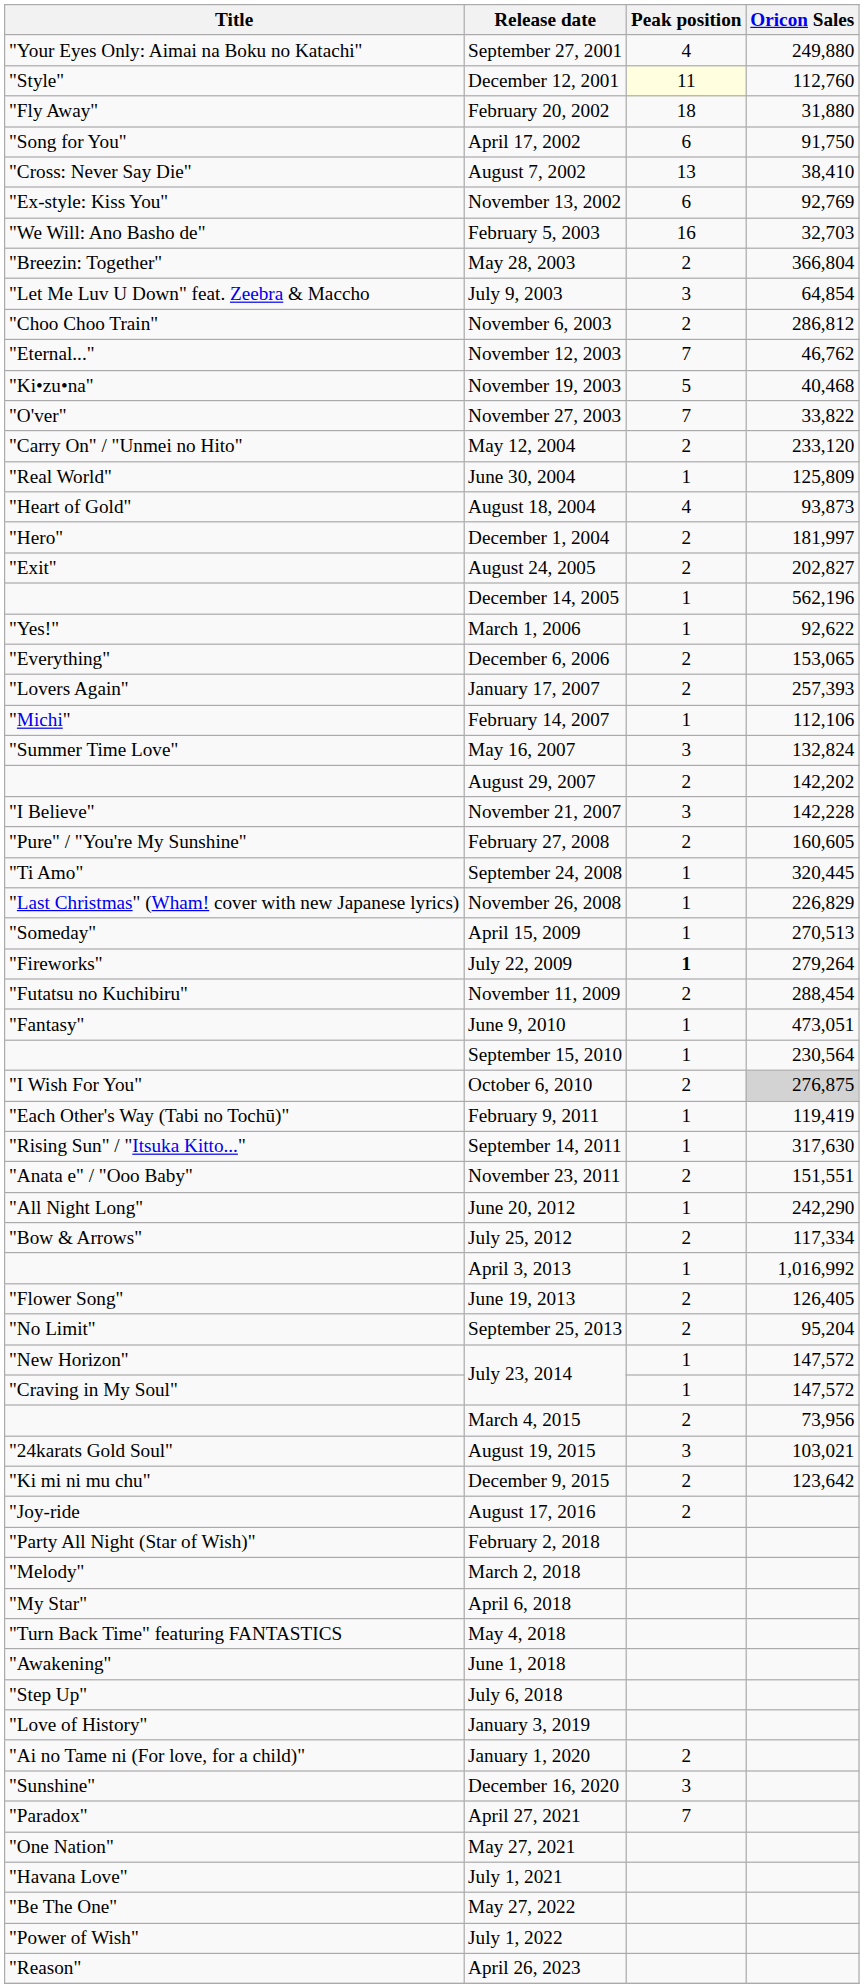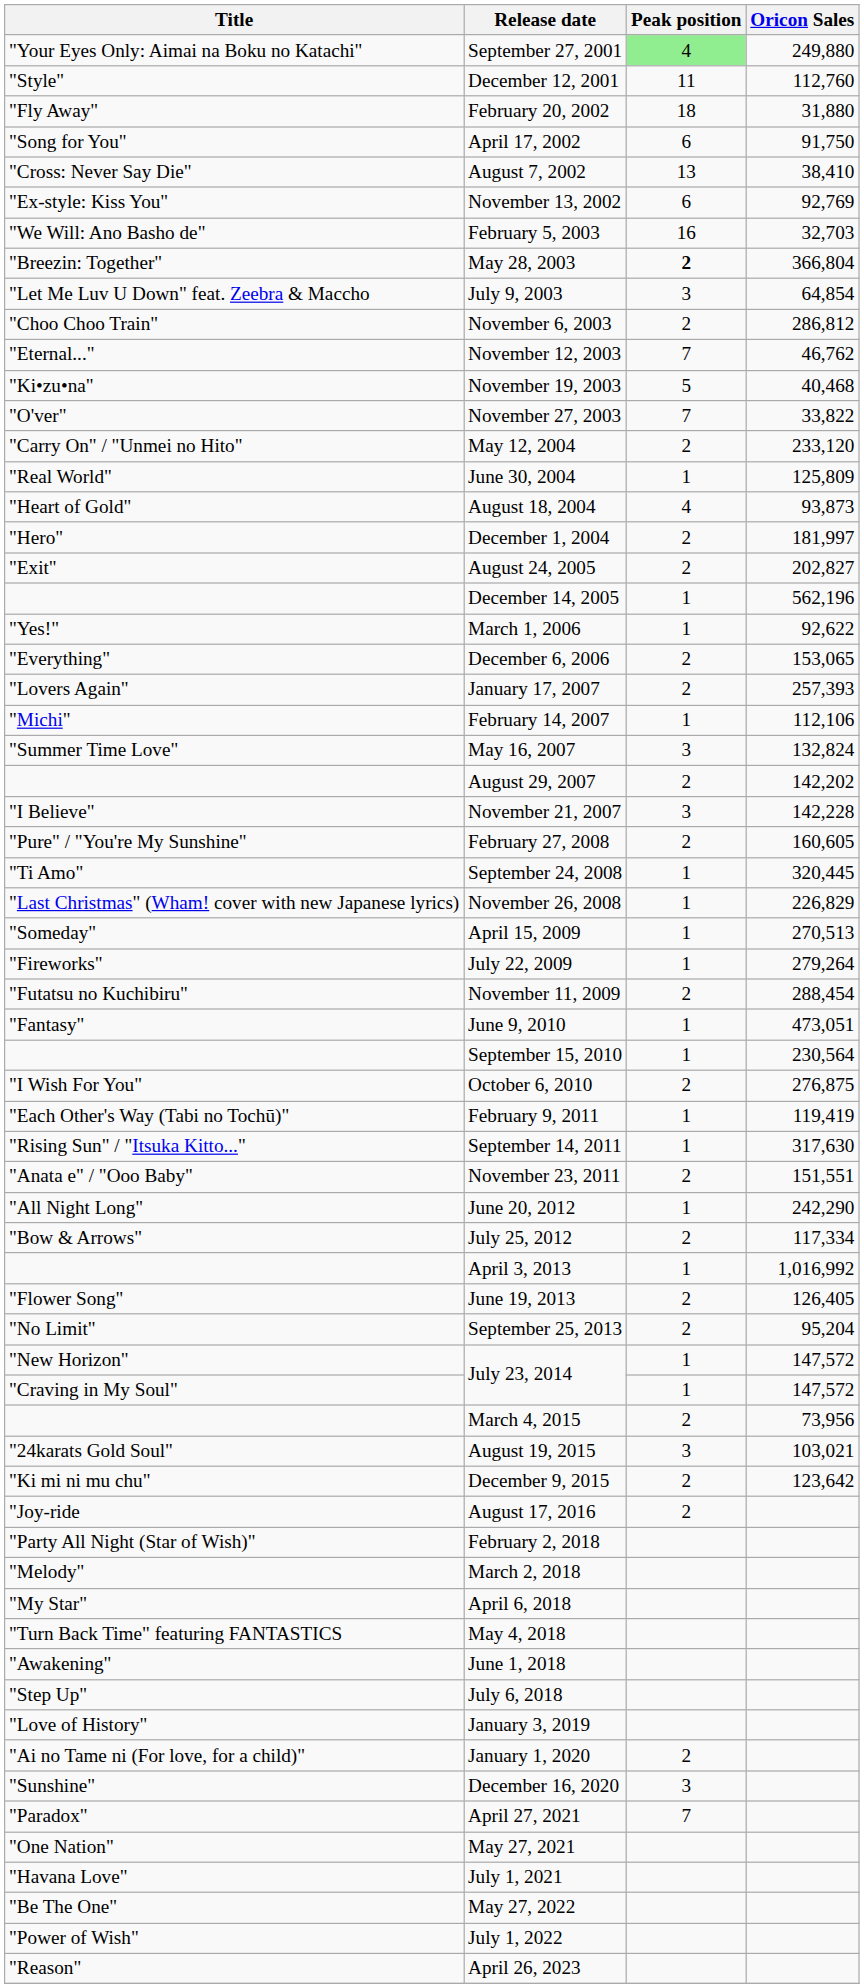(686, 50) no background -> (686, 50) lightgreen background
(686, 80) lightyellow background -> (686, 80) no background
(686, 263) normal -> (686, 263) bold
(686, 963) bold -> (686, 963) normal
(823, 1085) lightgrey background -> (823, 1085) no background
